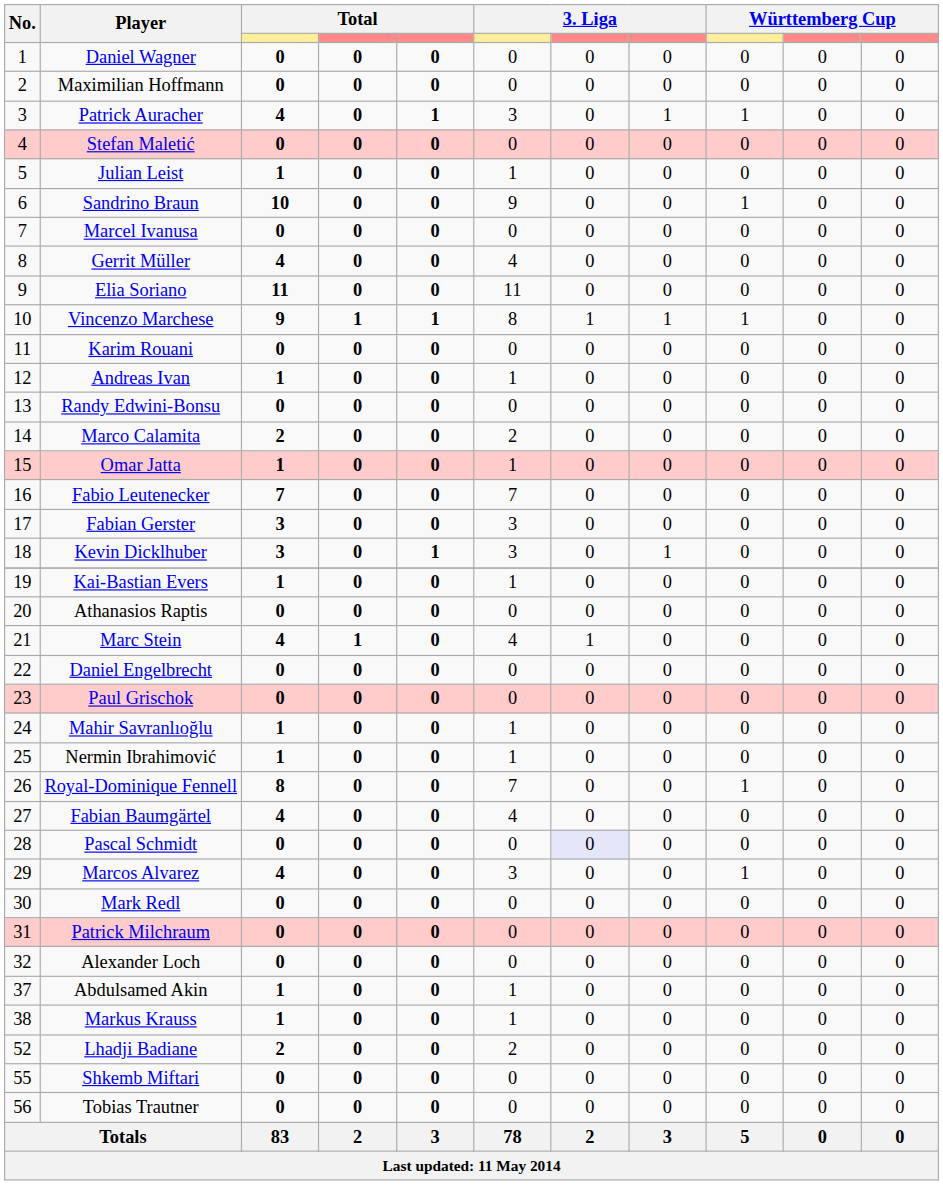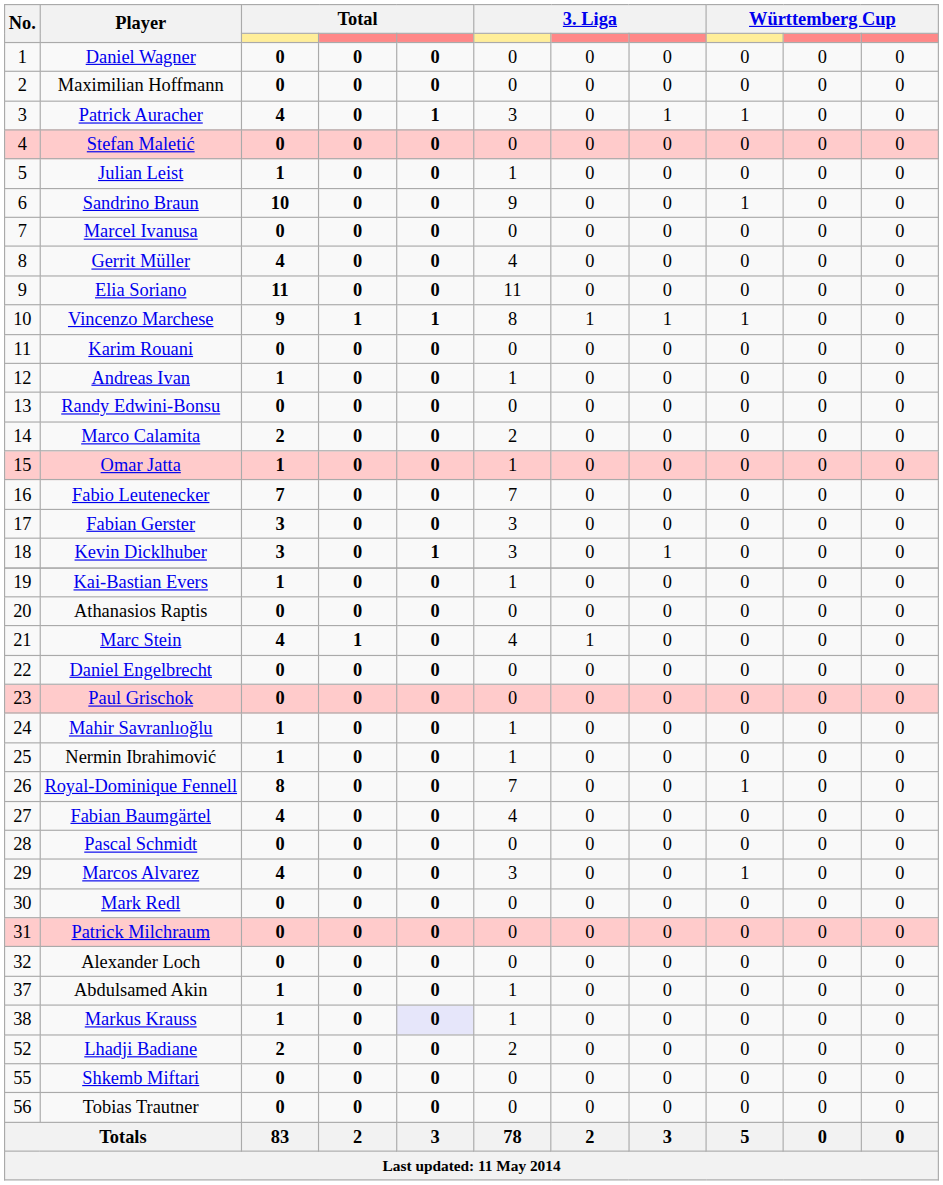(590, 844) lavender background -> (590, 844) no background
(435, 1019) no background -> (435, 1019) lavender background
